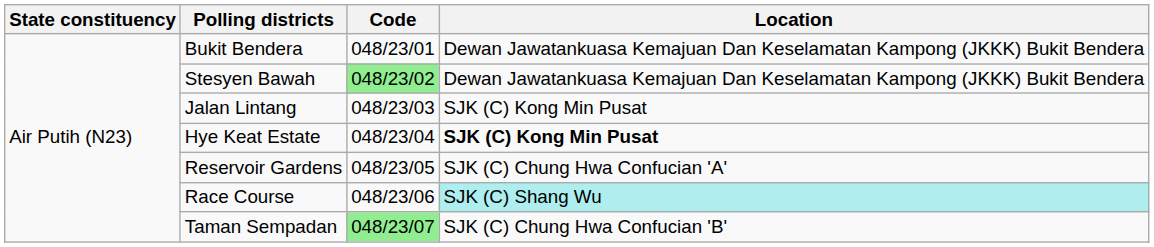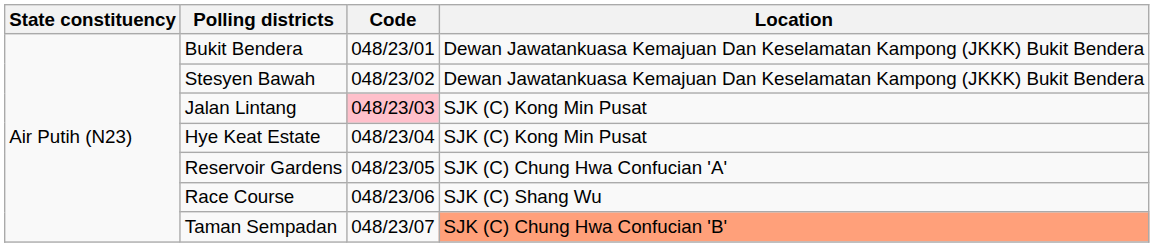(393, 78) lightgreen background -> (393, 78) no background
(393, 108) no background -> (393, 108) pink background
(551, 137) bold -> (545, 137) normal
(523, 197) paleturquoise background -> (523, 197) no background
(393, 226) lightgreen background -> (393, 226) no background
(585, 226) no background -> (585, 226) lightsalmon background
